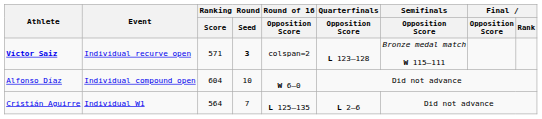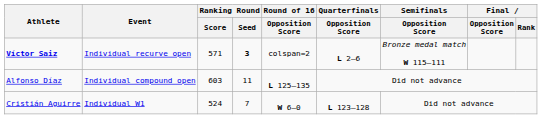(349, 58) L 123–128 -> (349, 58) L 2–6
(215, 80) 604 -> (215, 80) 603
(247, 80) 10 -> (247, 80) 11
(289, 85) W 6–0 -> (289, 85) L 125–135
(215, 103) 564 -> (215, 103) 524
(289, 107) L 125–135 -> (289, 107) W 6–0
(349, 107) L 2–6 -> (349, 107) L 123–128
